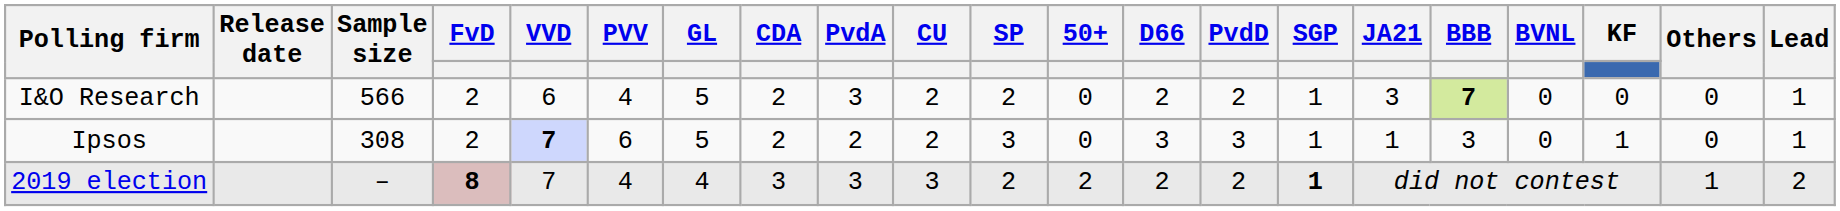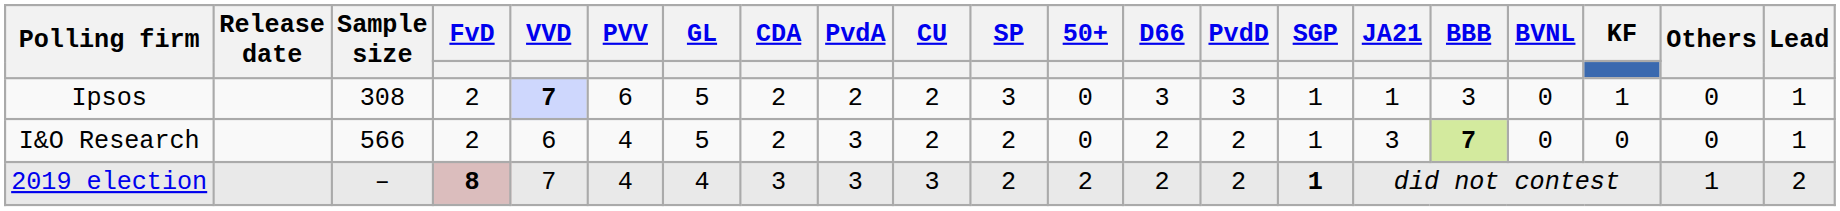rows swapped: (109, 98) <-> (109, 141)
